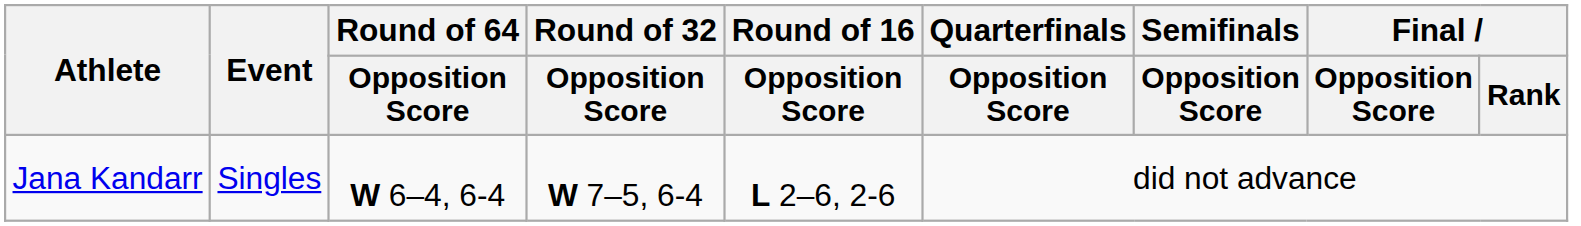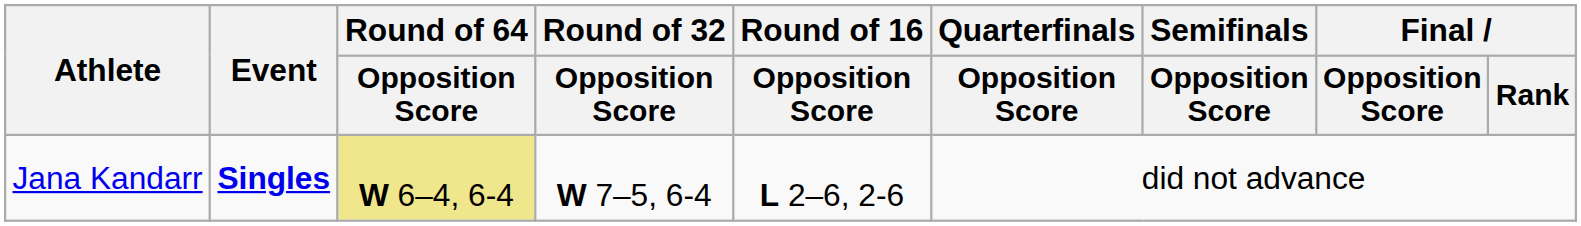(269, 178) normal -> (274, 178) bold
(428, 196) no background -> (436, 196) khaki background
